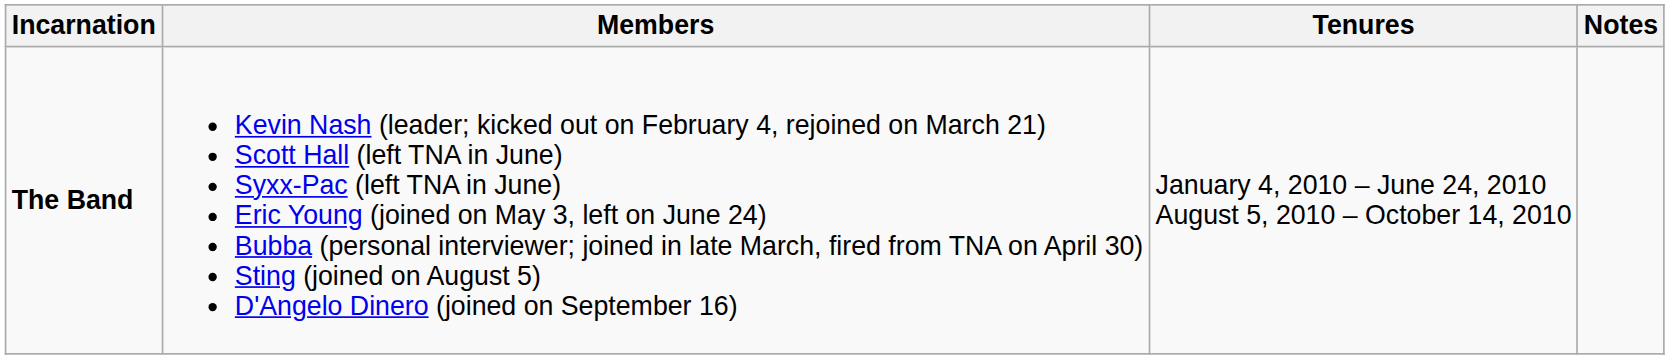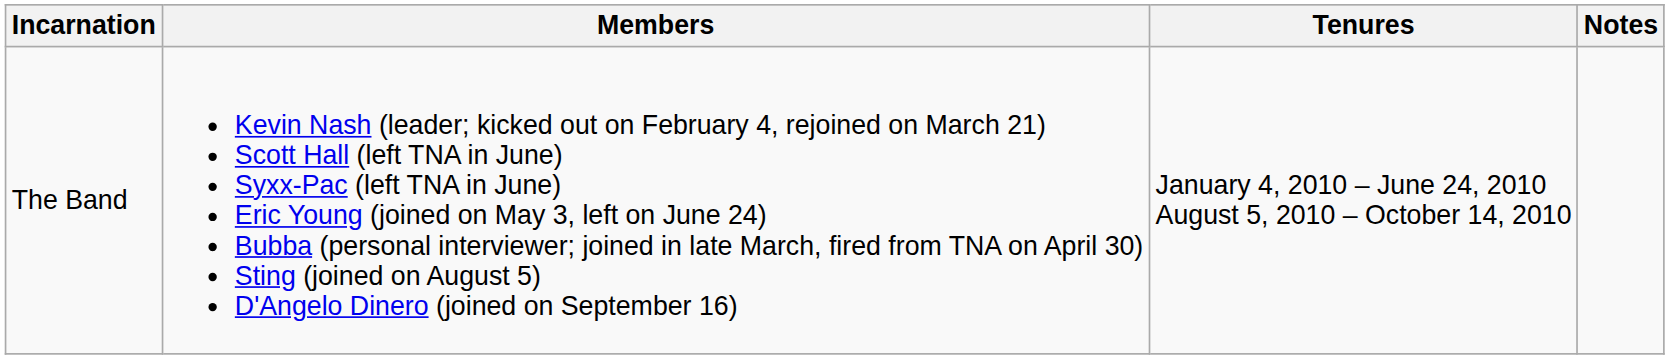(73, 199) bold -> (70, 199) normal
